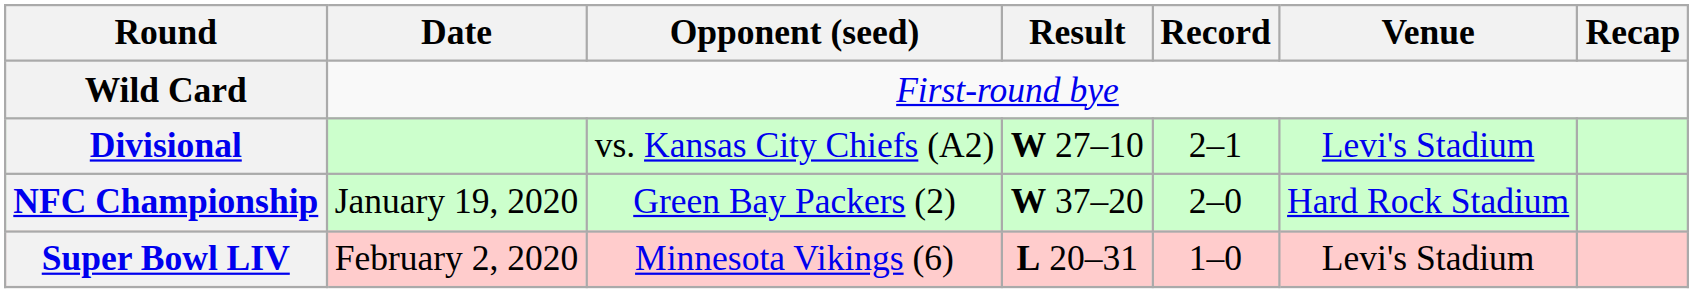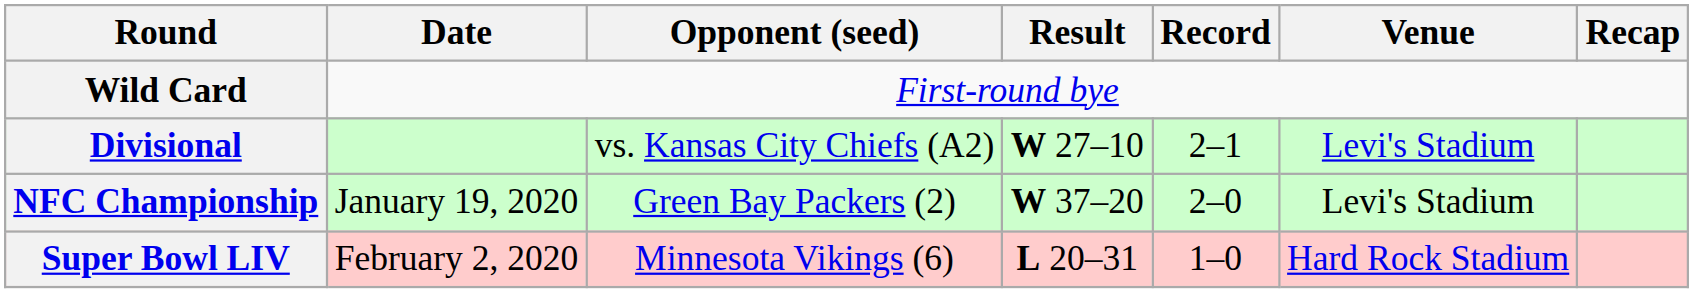(1428, 201) Hard Rock Stadium -> (1428, 201) Levi's Stadium
(1428, 257) Levi's Stadium -> (1428, 257) Hard Rock Stadium
